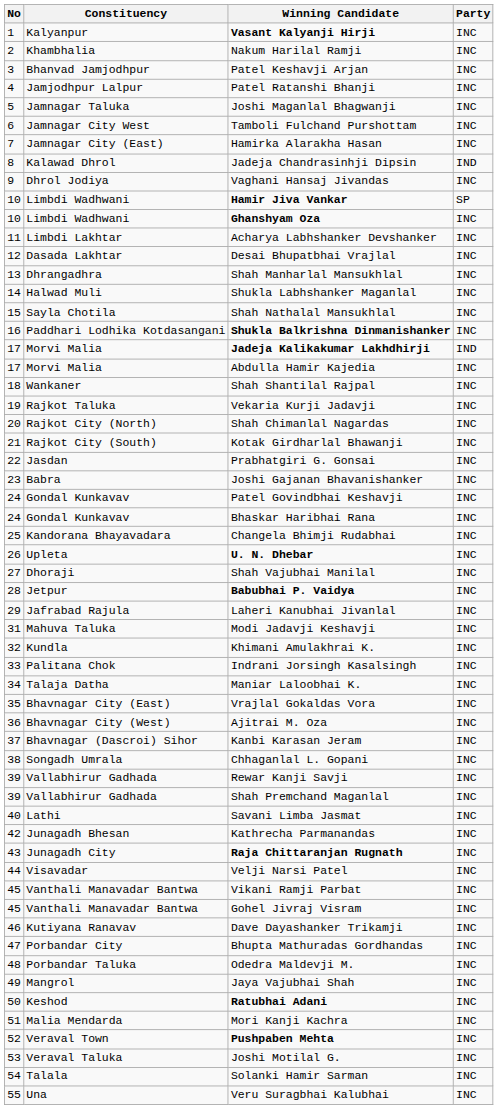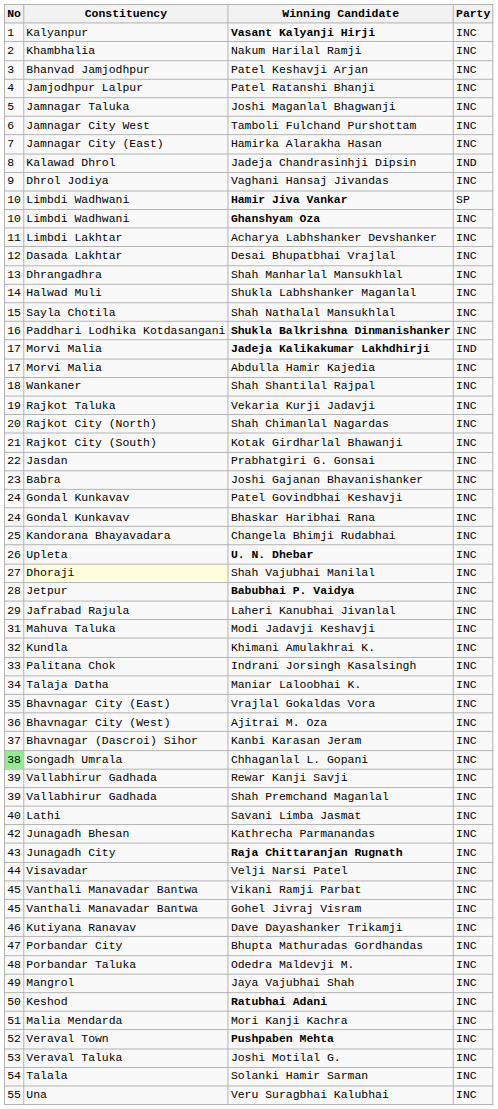(50, 573) no background -> (50, 573) lightyellow background
(14, 760) no background -> (14, 760) lightgreen background
